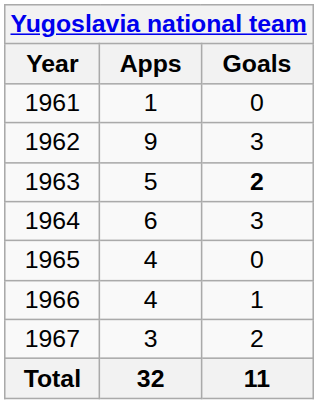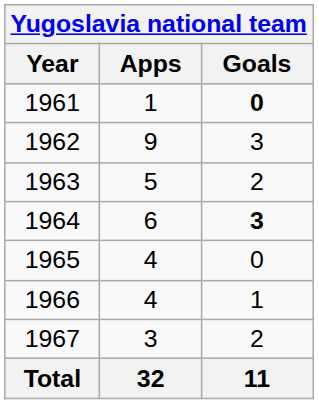(257, 102) normal -> (257, 102) bold
(257, 181) bold -> (257, 181) normal
(257, 220) normal -> (257, 220) bold
